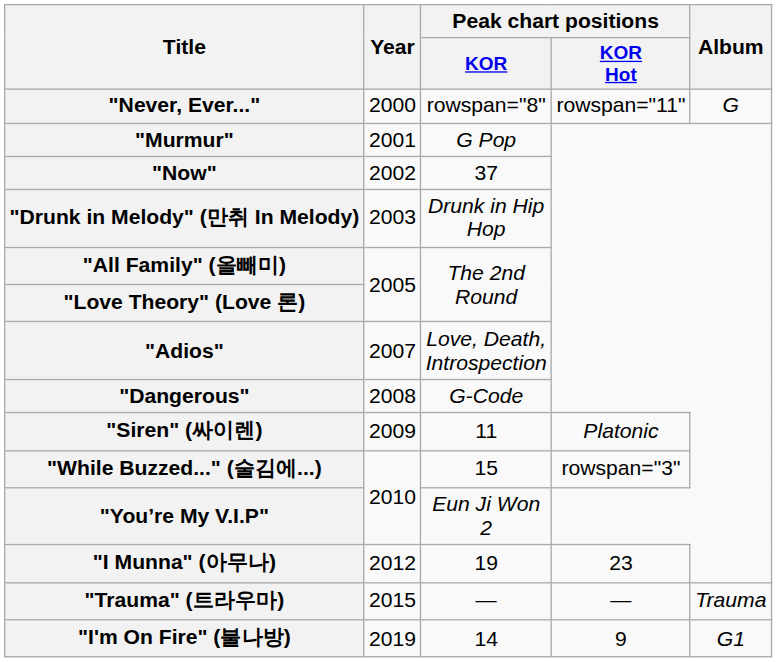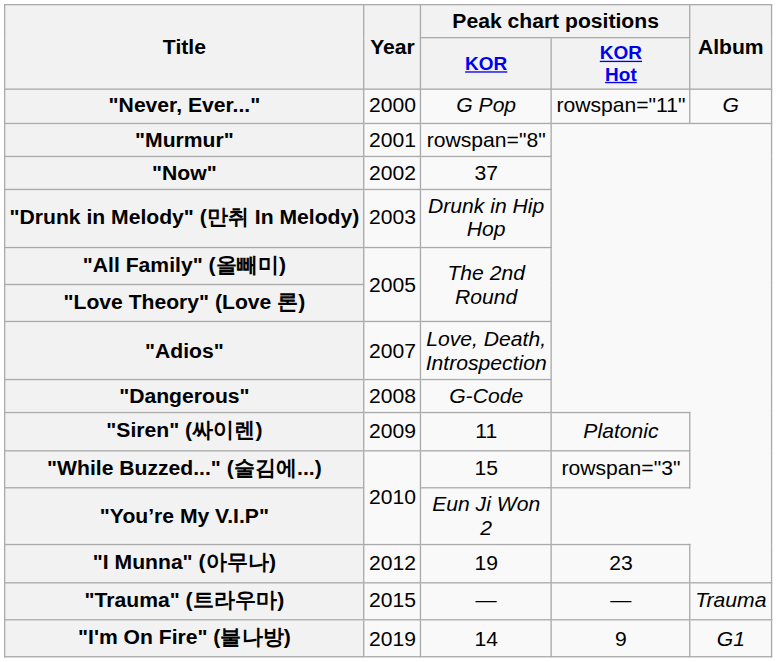(486, 105) rowspan="8" -> (486, 105) G Pop
(486, 139) G Pop -> (486, 139) rowspan="8"
